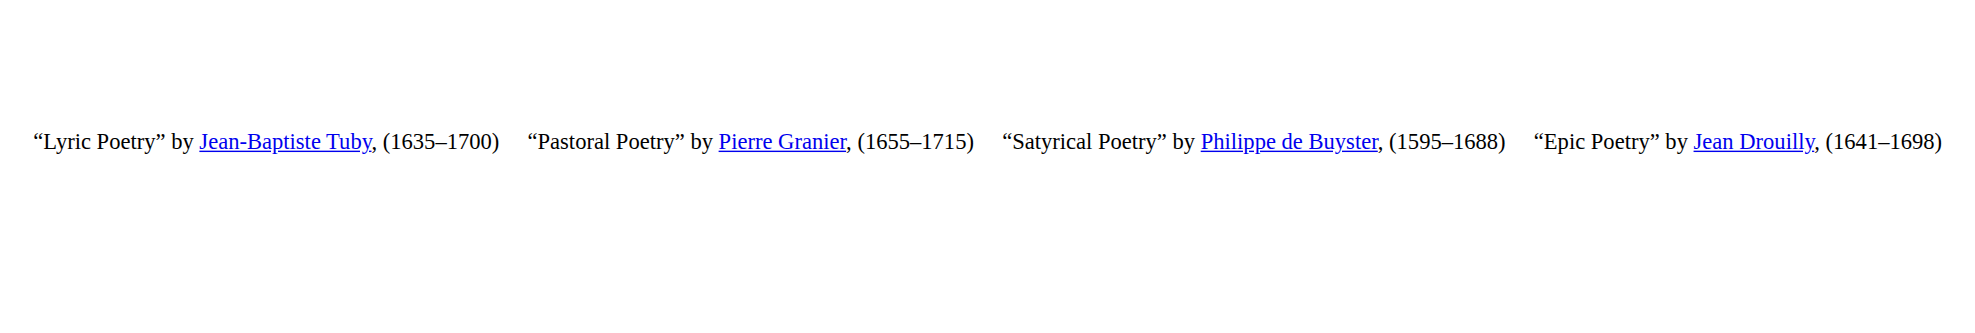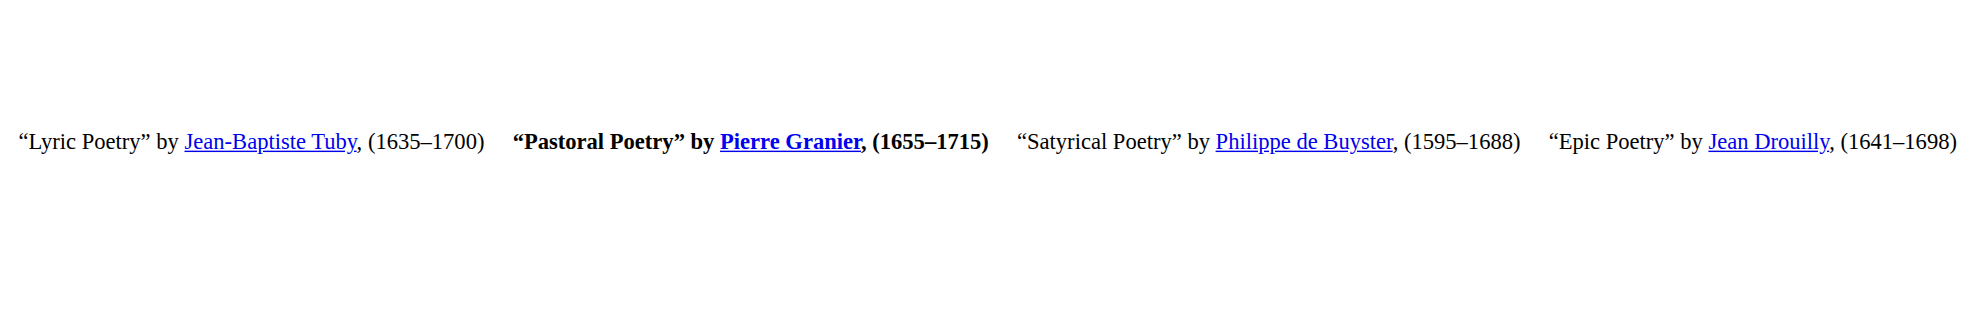(751, 142) normal -> (751, 142) bold
